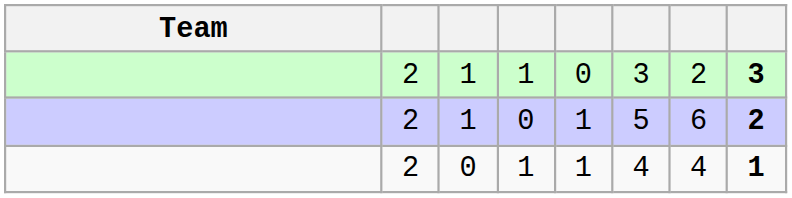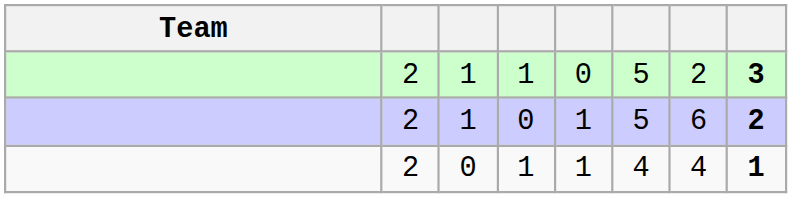(641, 75) 3 -> (641, 75) 5
